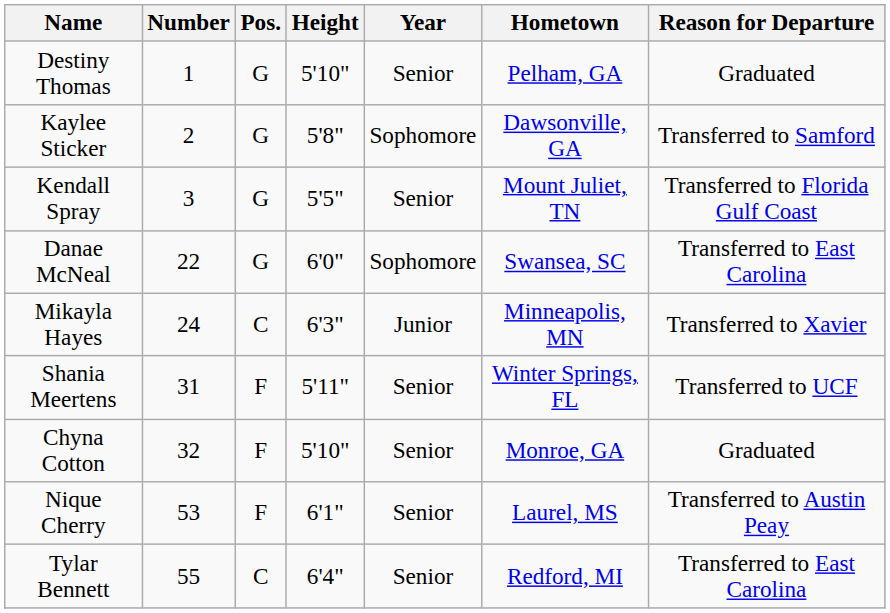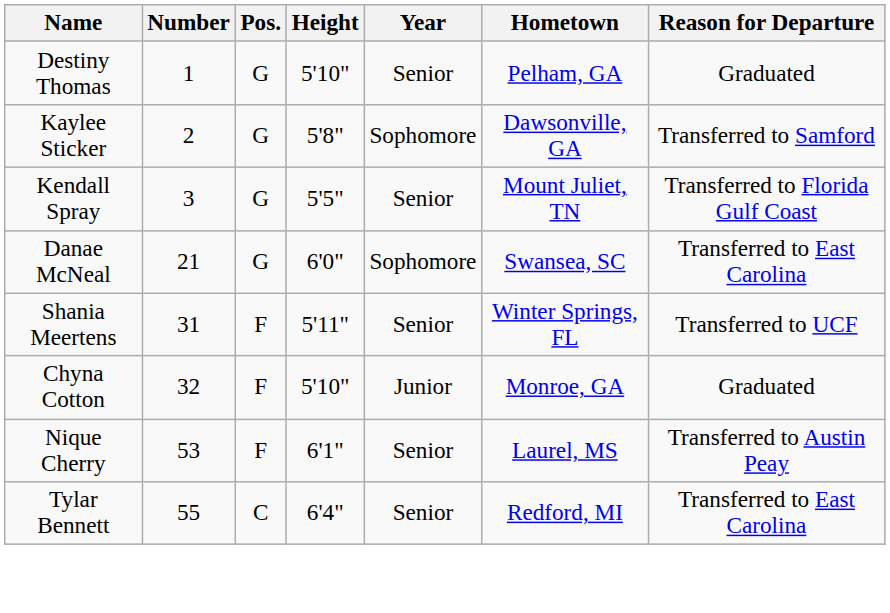(188, 261) 22 -> (188, 261) 21
- row: (73, 324)
(423, 450) Senior -> (423, 387) Junior
